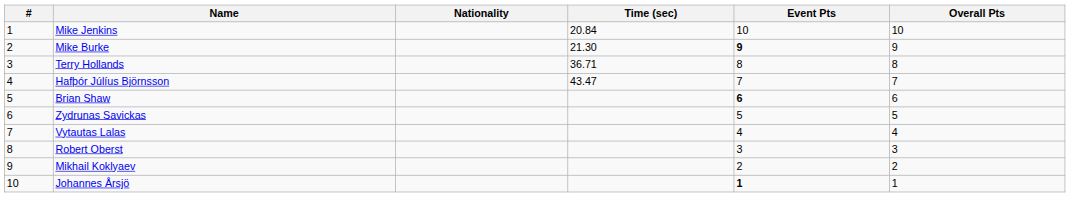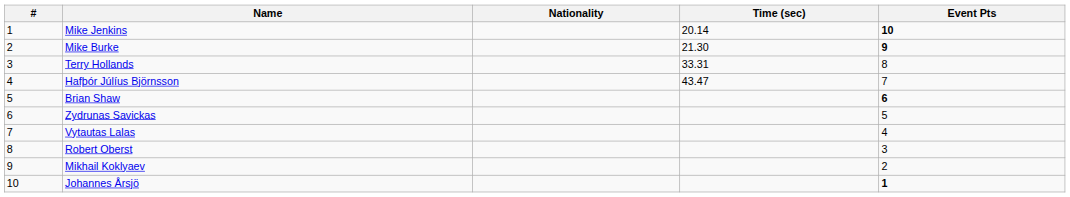- column: (977, 13)
(583, 30) 20.84 -> (695, 30) 20.14
(743, 30) normal -> (887, 30) bold
(583, 64) 36.71 -> (695, 64) 33.31
